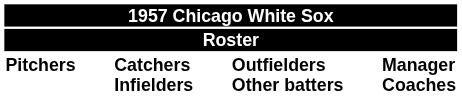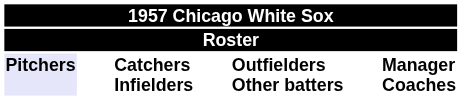(41, 65) no background -> (41, 65) lavender background
